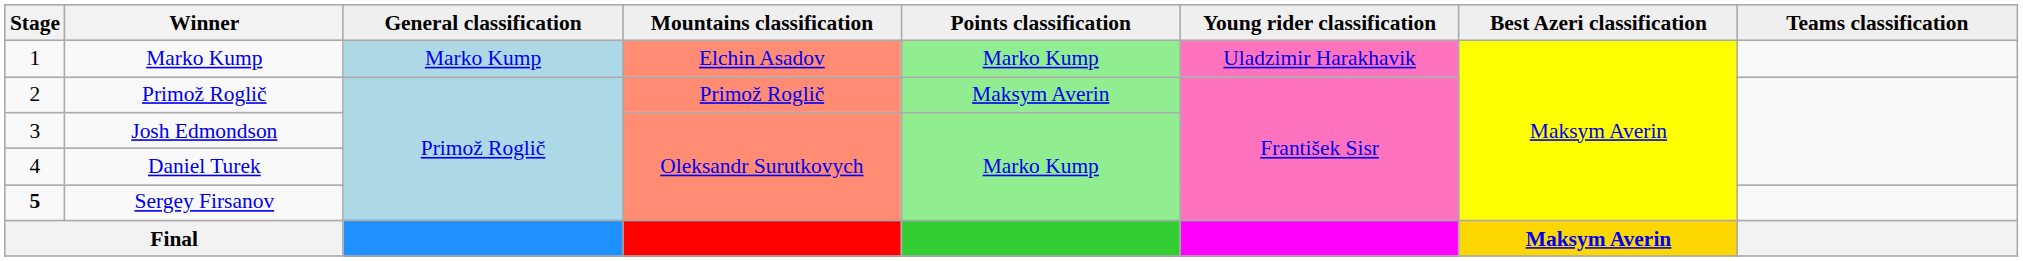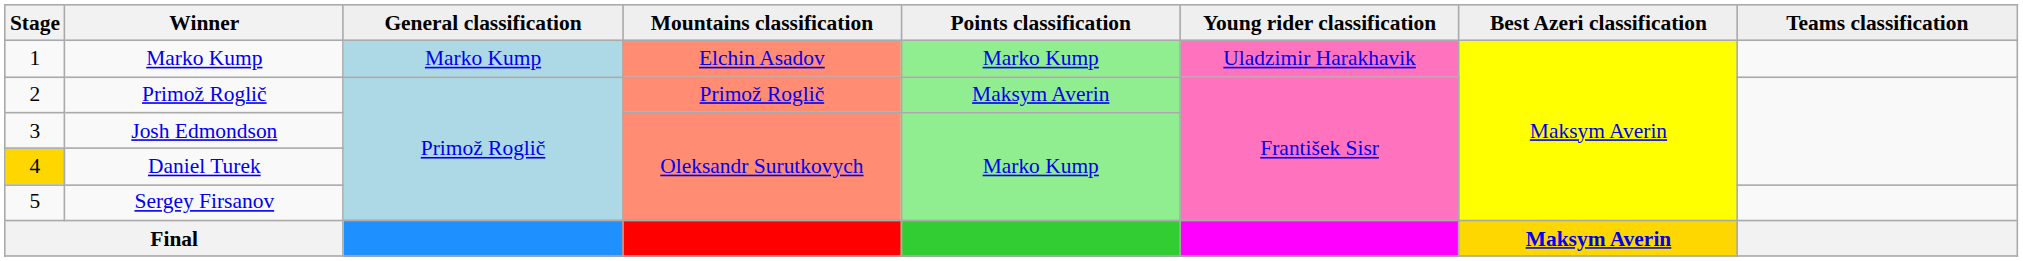(35, 166) no background -> (35, 166) gold background
(35, 202) bold -> (35, 202) normal
